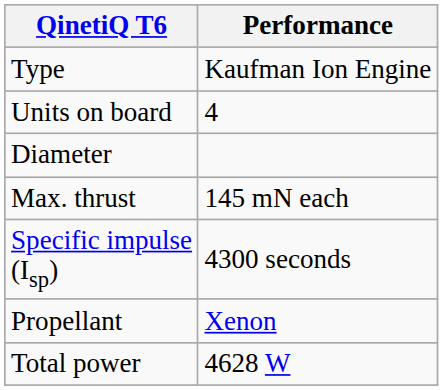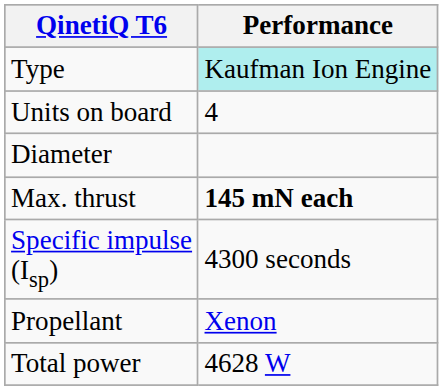(318, 68) no background -> (318, 68) paleturquoise background
(277, 197) normal -> (279, 197) bold
